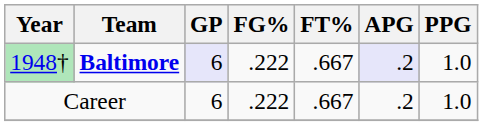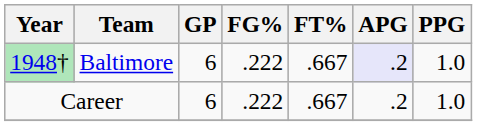(129, 62) bold -> (126, 62) normal
(217, 62) lavender background -> (211, 62) no background
